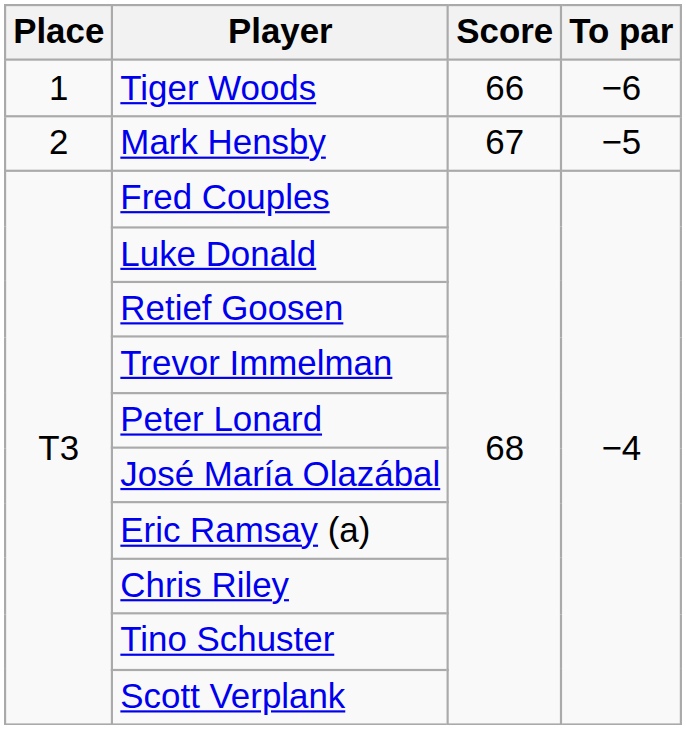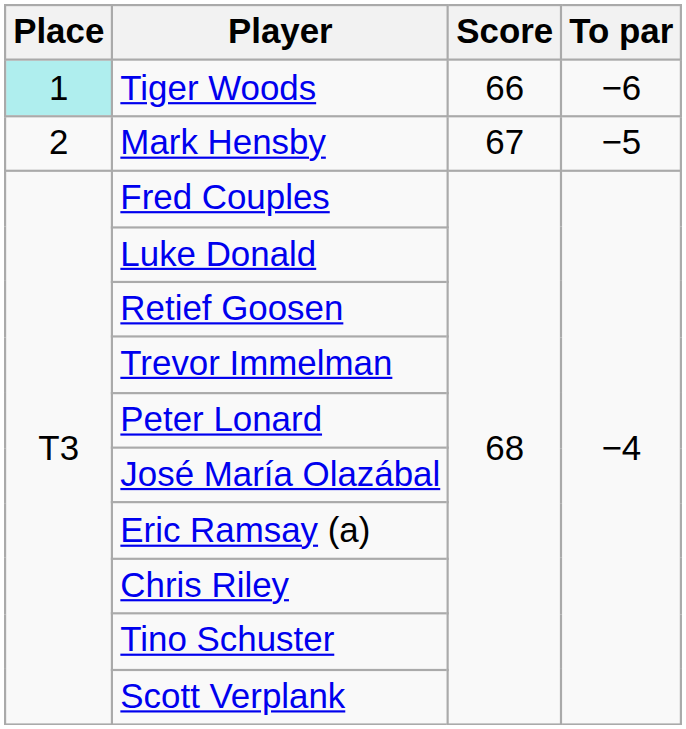(59, 87) no background -> (59, 87) paleturquoise background
